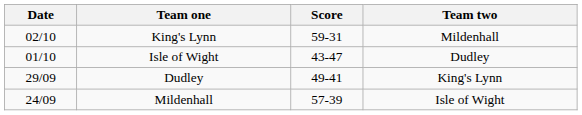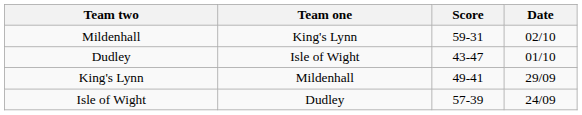columns swapped: (41, 15) <-> (470, 15)
(184, 78) Dudley -> (325, 78) Mildenhall
(184, 99) Mildenhall -> (325, 99) Dudley
